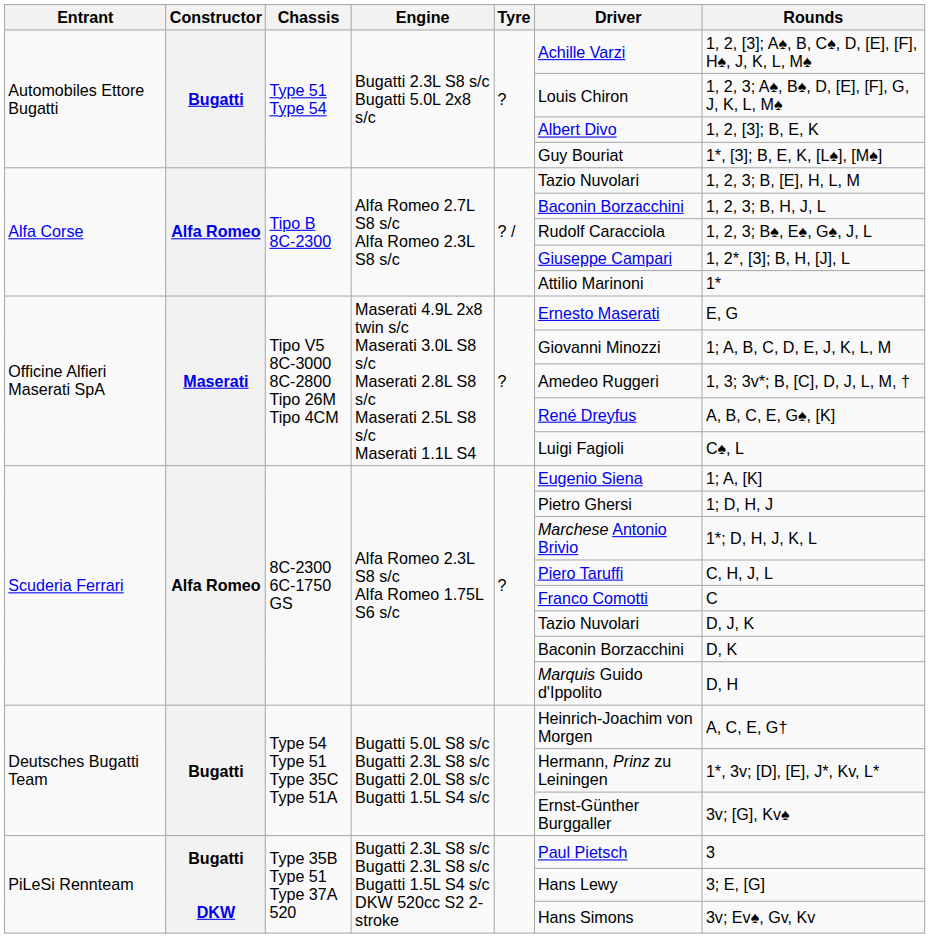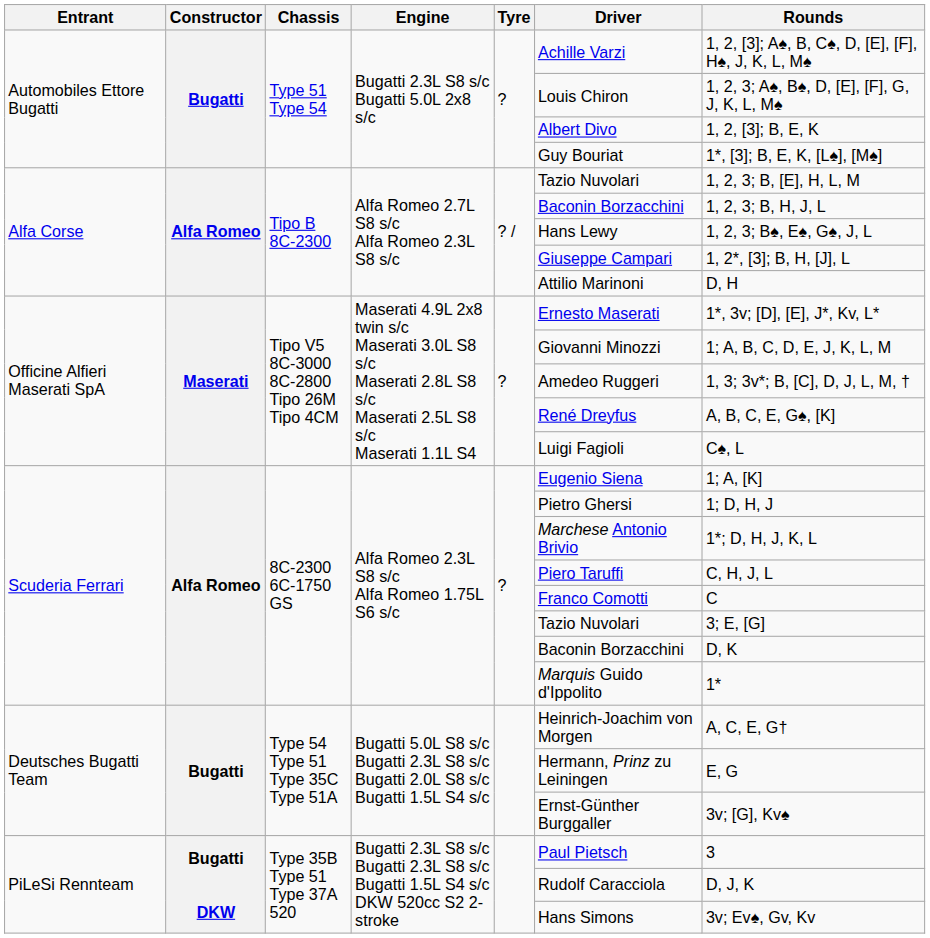(601, 232) Rudolf Caracciola -> (578, 232) Hans Lewy
(714, 283) 1* -> (722, 283) D, H
(722, 313) E, G -> (793, 313) 1*, 3v; [D], [E], J*, Kv, L*
(730, 624) D, J, K -> (735, 624) 3; E, [G]
(722, 684) D, H -> (714, 684) 1*
(793, 771) 1*, 3v; [D], [E], J*, Kv, L* -> (722, 771) E, G
(578, 885) Hans Lewy -> (601, 885) Rudolf Caracciola
(735, 885) 3; E, [G] -> (730, 885) D, J, K
